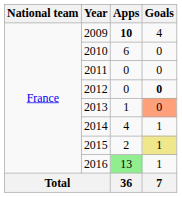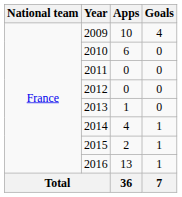(126, 32) bold -> (126, 32) normal
(159, 88) bold -> (159, 88) normal
(159, 107) lightsalmon background -> (159, 107) no background
(159, 145) khaki background -> (159, 145) no background
(126, 164) lightgreen background -> (126, 164) no background
